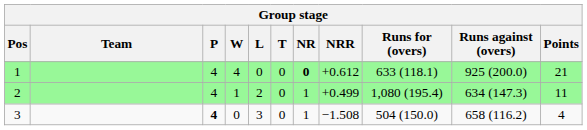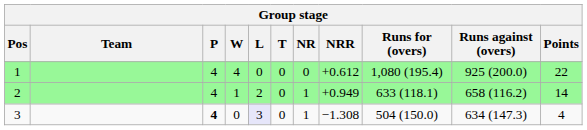(306, 72) bold -> (306, 72) normal
(407, 72) 633 (118.1) -> (407, 72) 1,080 (195.4)
(561, 72) 21 -> (561, 72) 22
(341, 93) +0.499 -> (341, 93) +0.949
(407, 93) 1,080 (195.4) -> (407, 93) 633 (118.1)
(496, 93) 634 (147.3) -> (496, 93) 658 (116.2)
(561, 93) 11 -> (561, 93) 14
(259, 114) no background -> (259, 114) lavender background
(341, 114) −1.508 -> (341, 114) −1.308
(496, 114) 658 (116.2) -> (496, 114) 634 (147.3)
